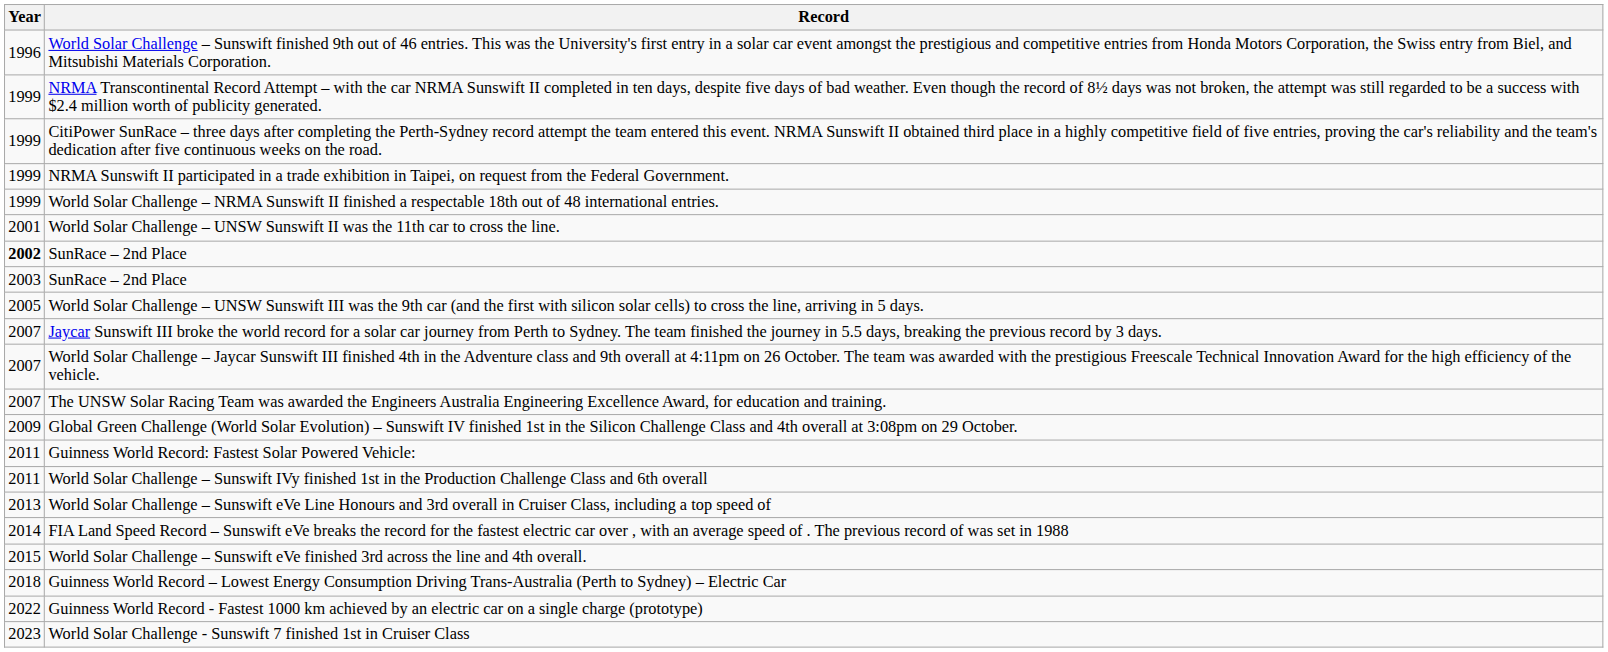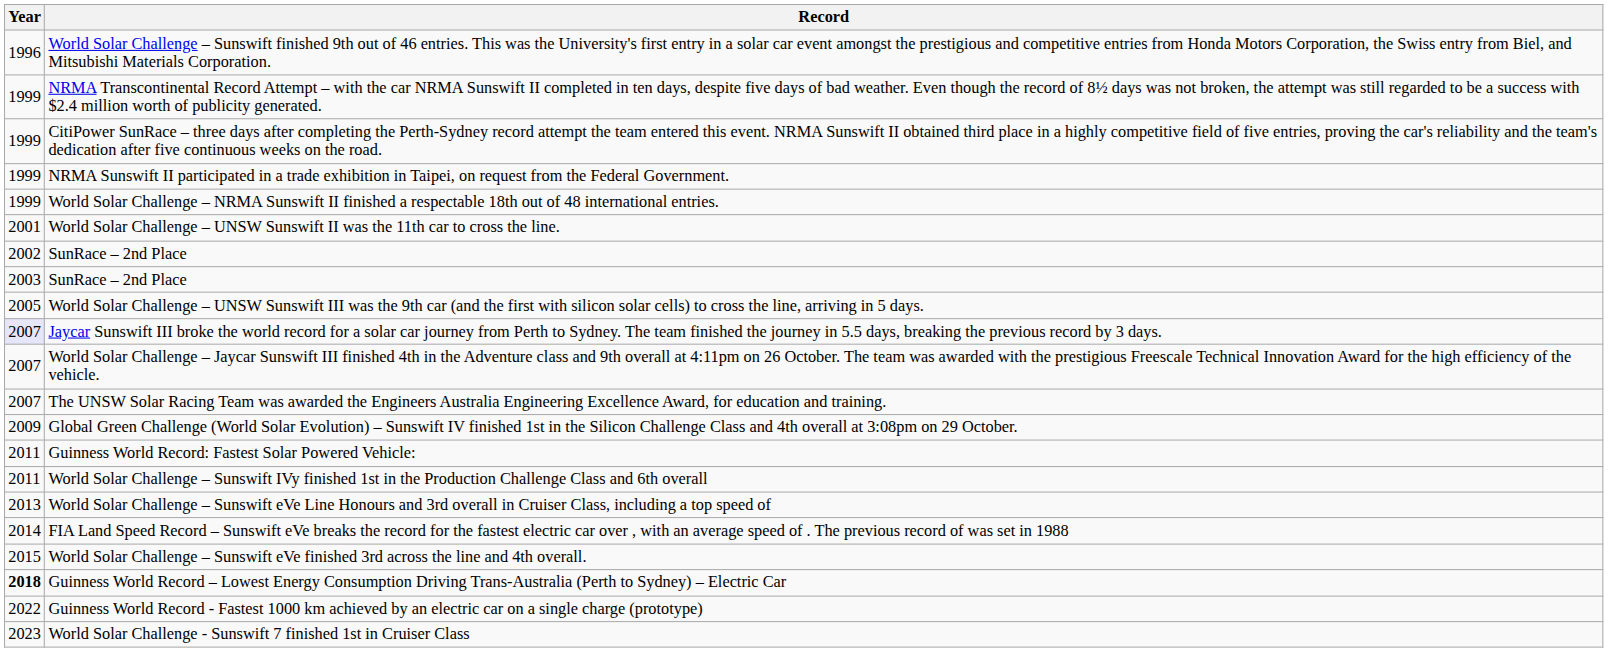(25, 253) bold -> (25, 253) normal
(25, 331) no background -> (25, 331) lavender background
(25, 582) normal -> (25, 582) bold
